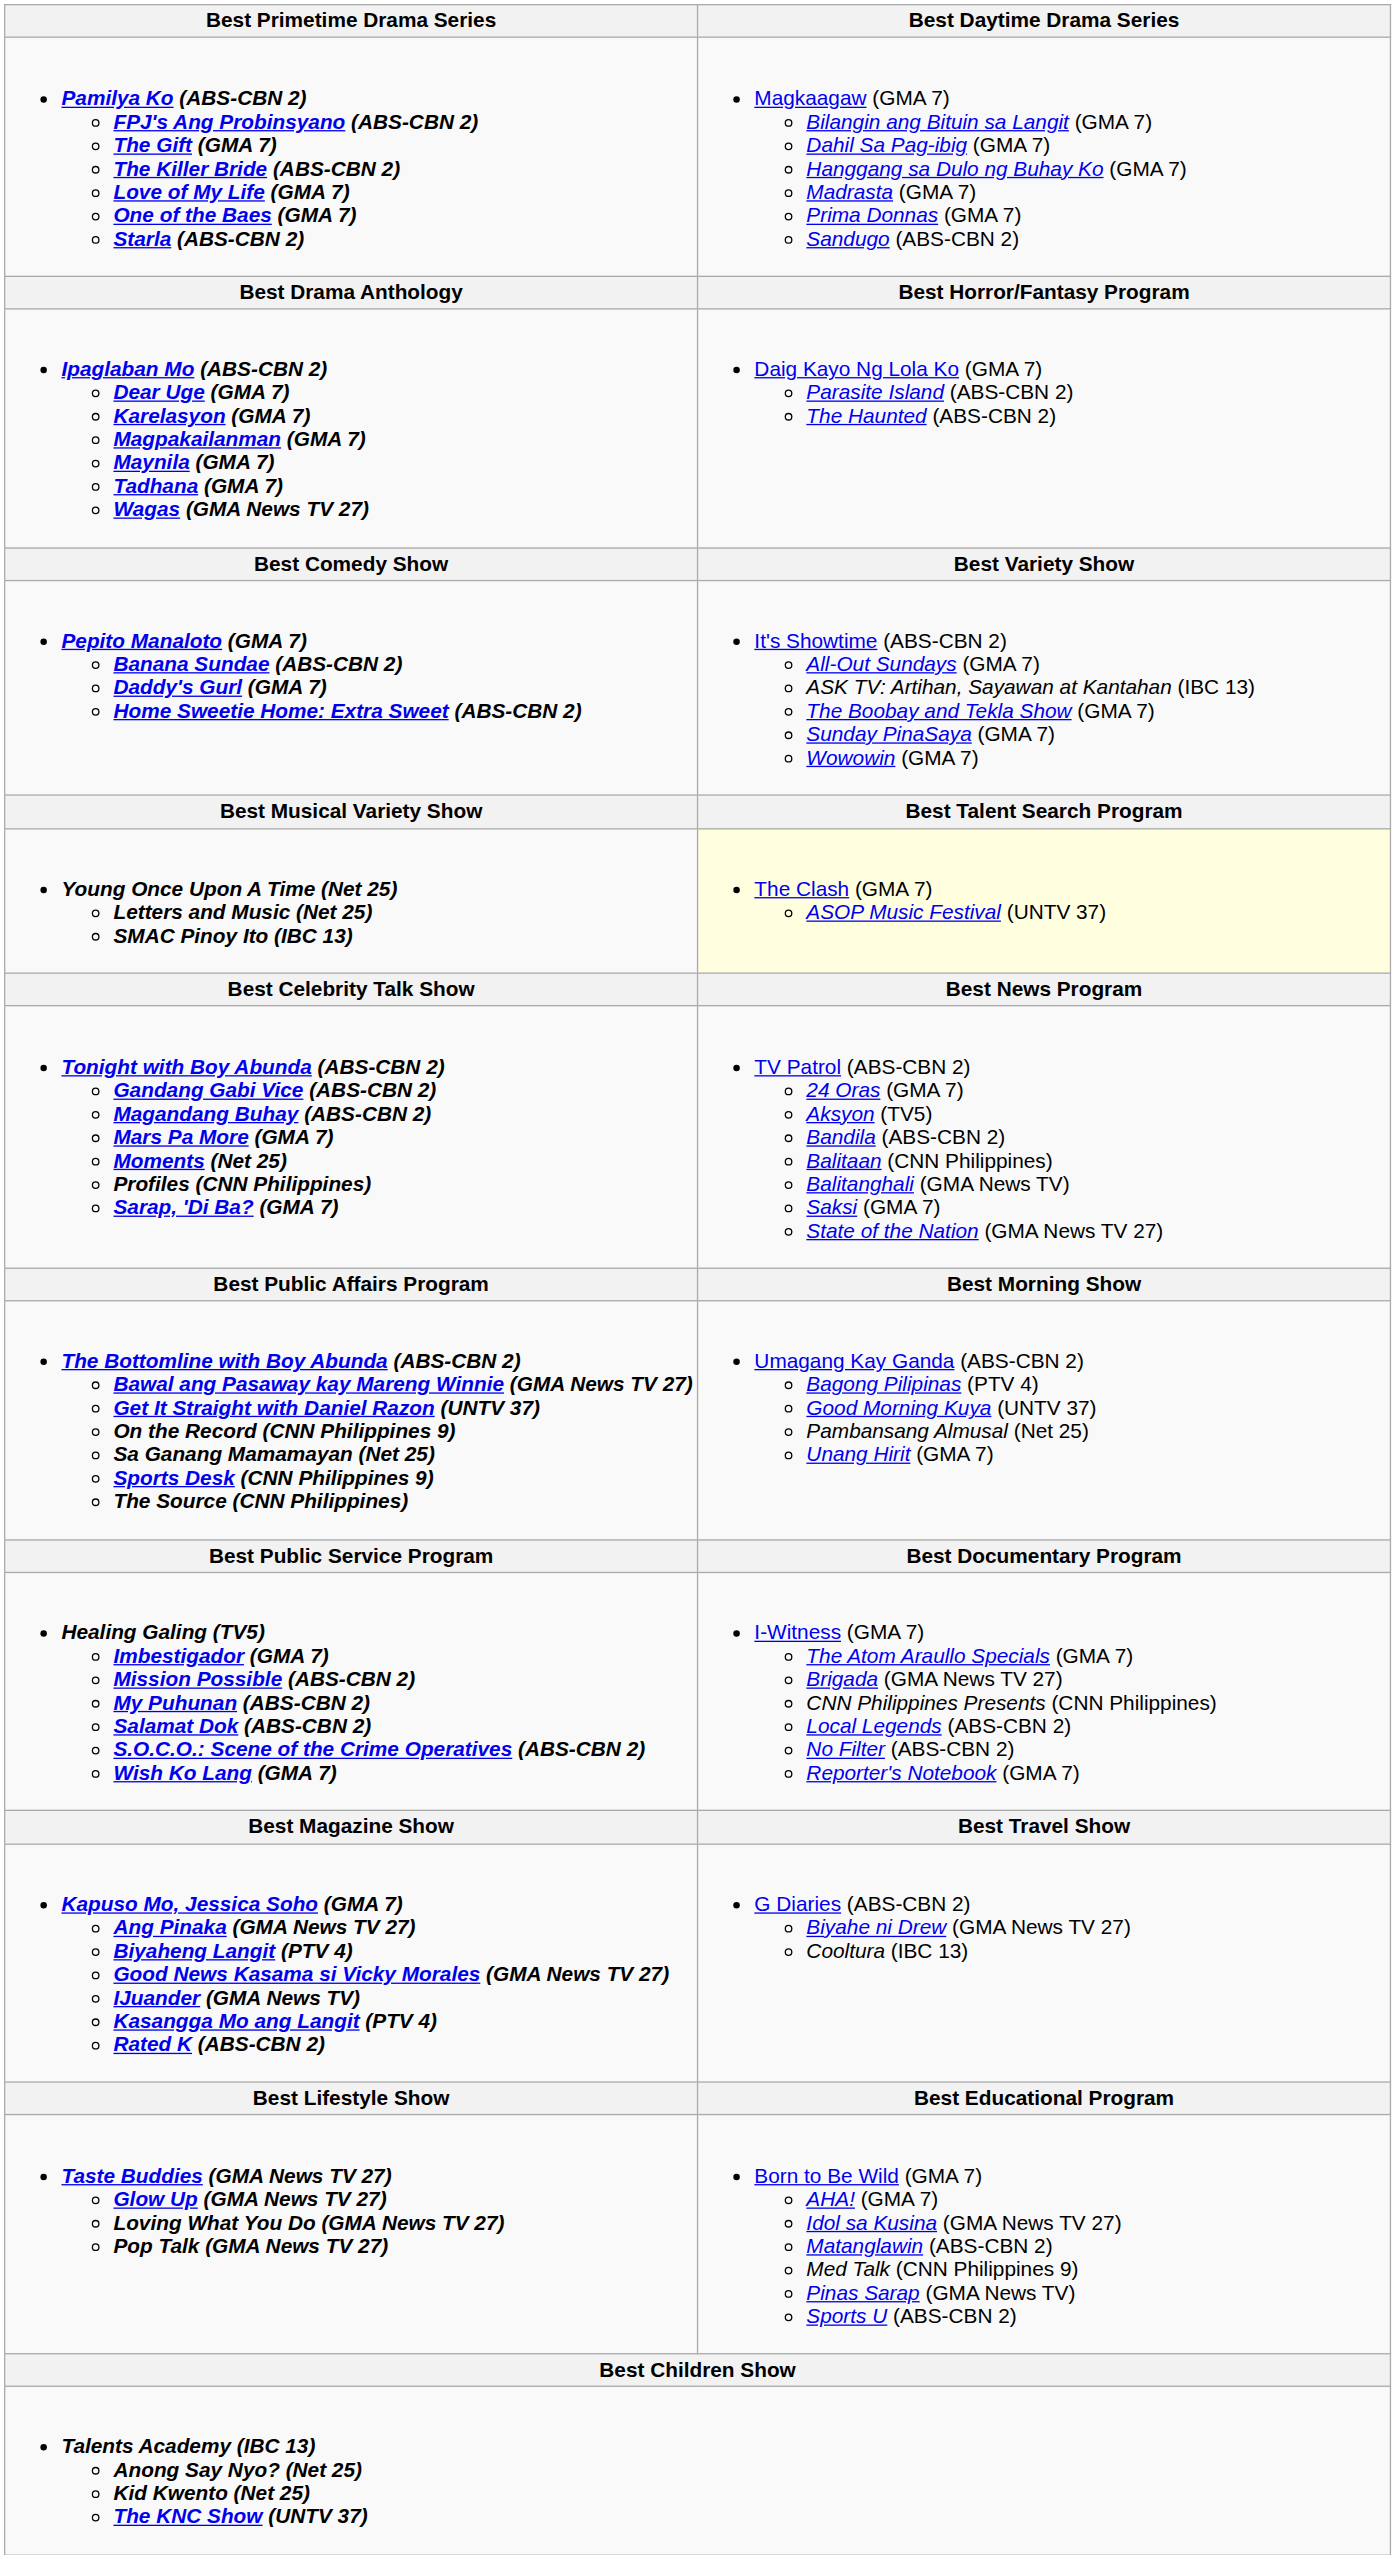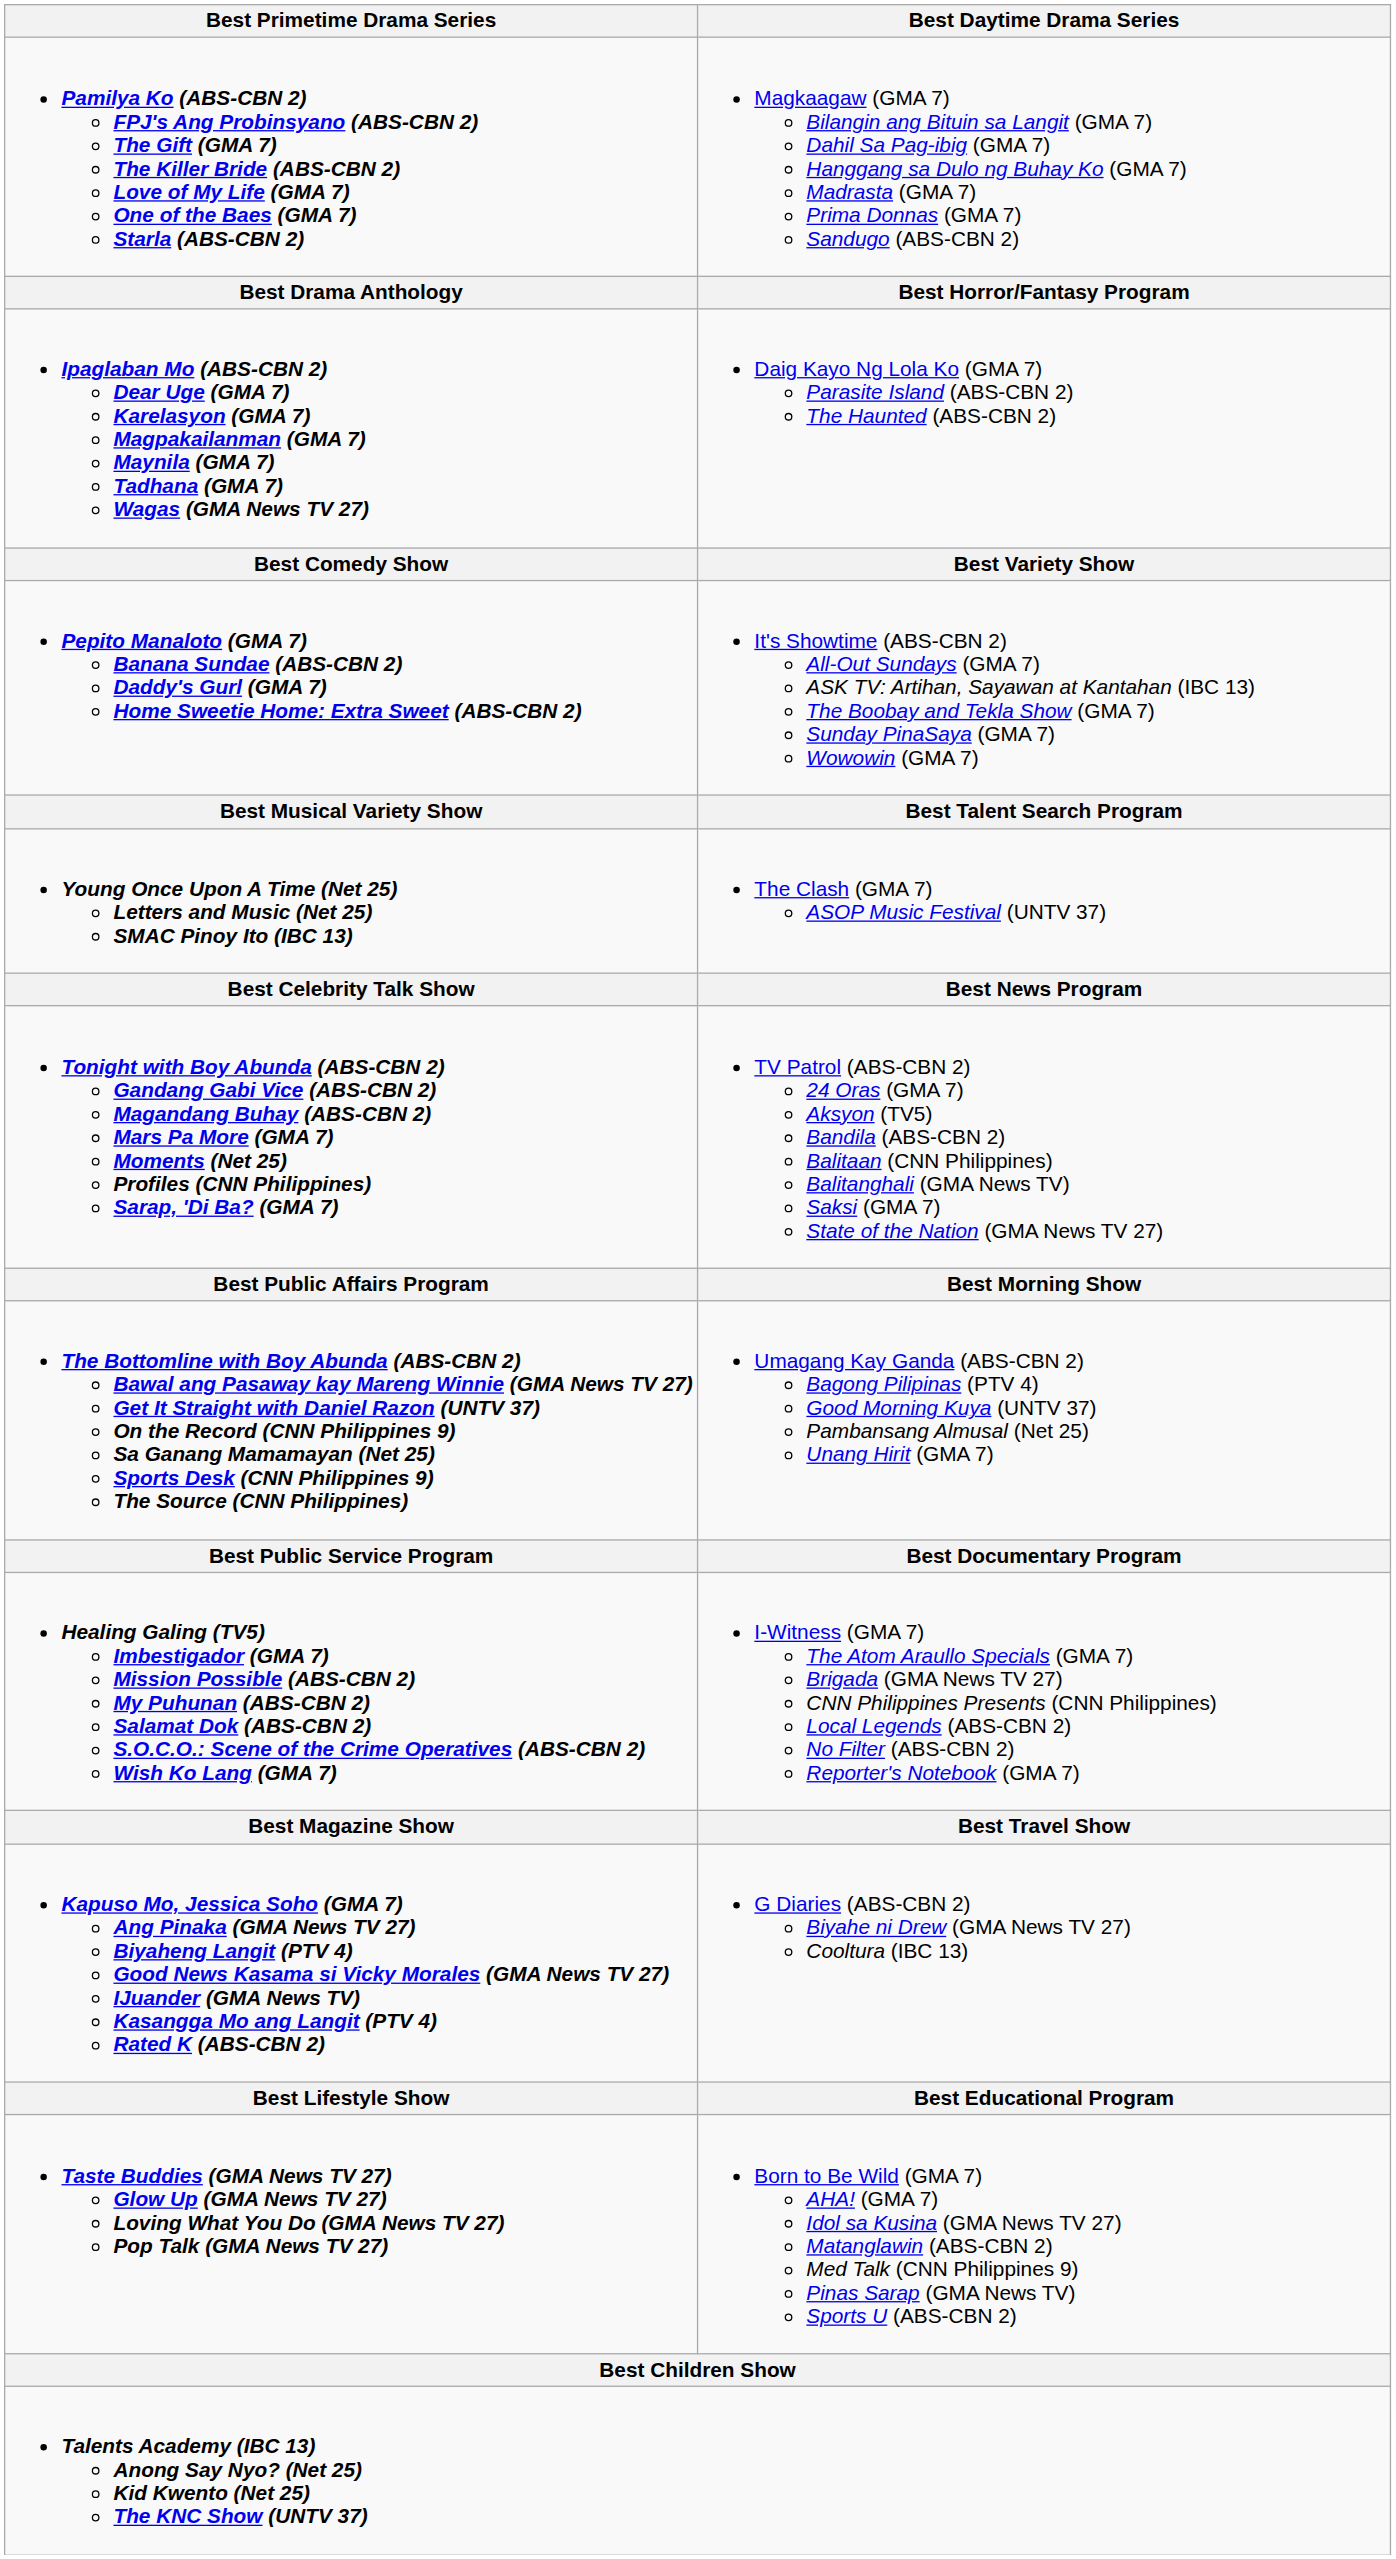(1044, 901) lightyellow background -> (1044, 901) no background
